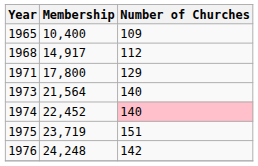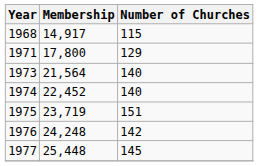- row: (23, 34)
(131, 53) 112 -> (131, 34) 115
(131, 112) pink background -> (131, 92) no background
+ row: (23, 151)
